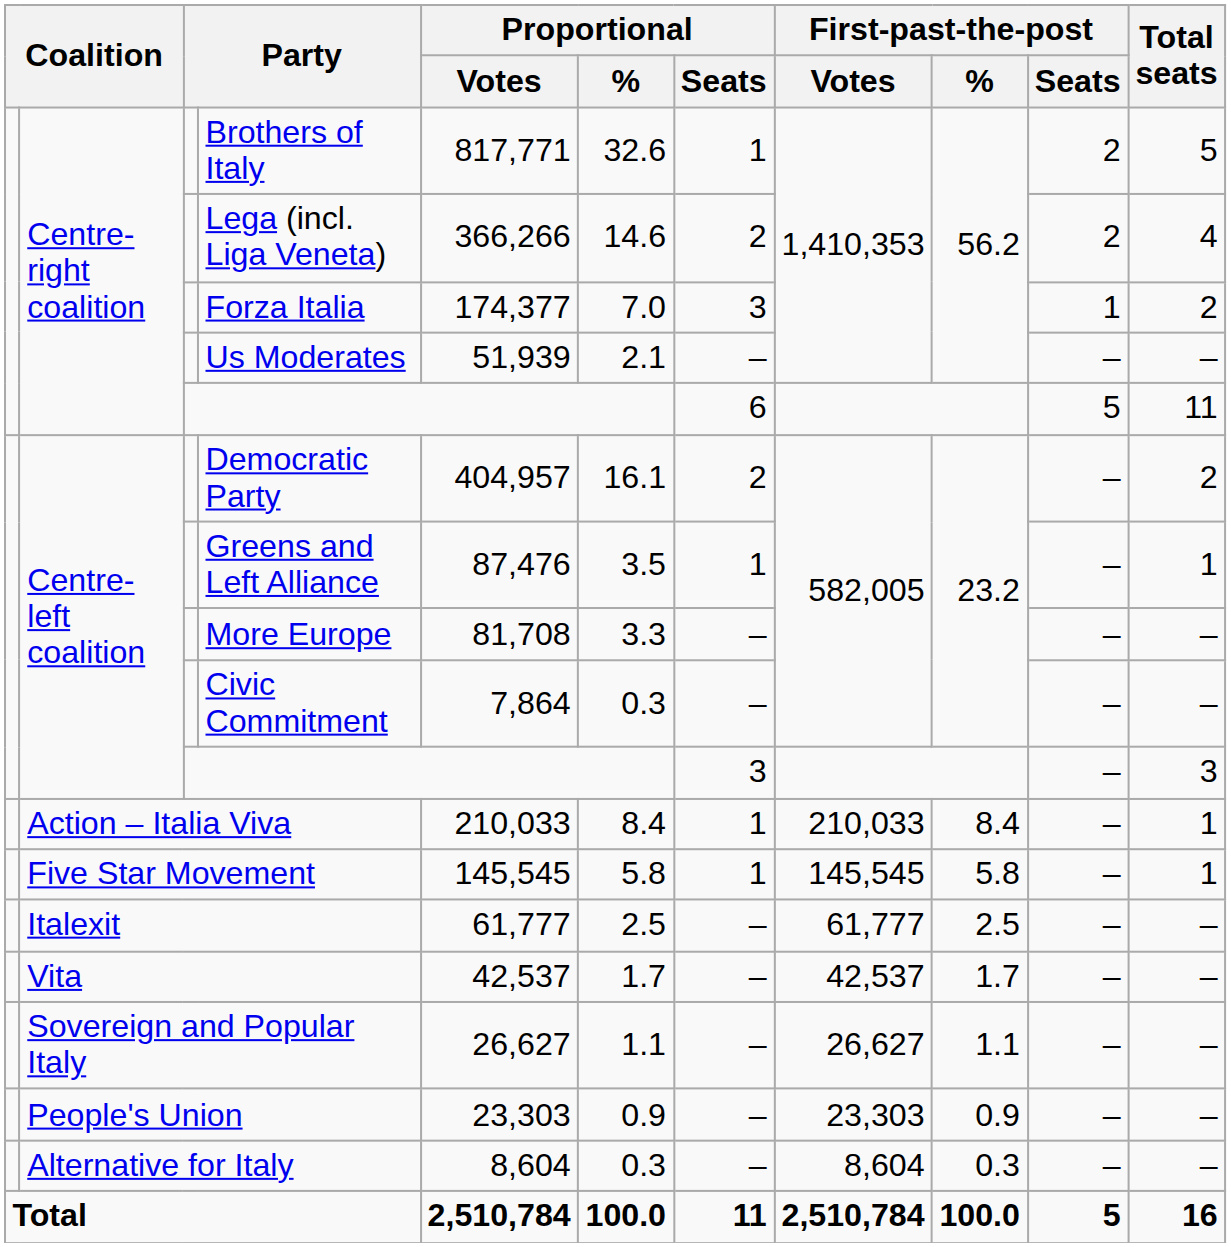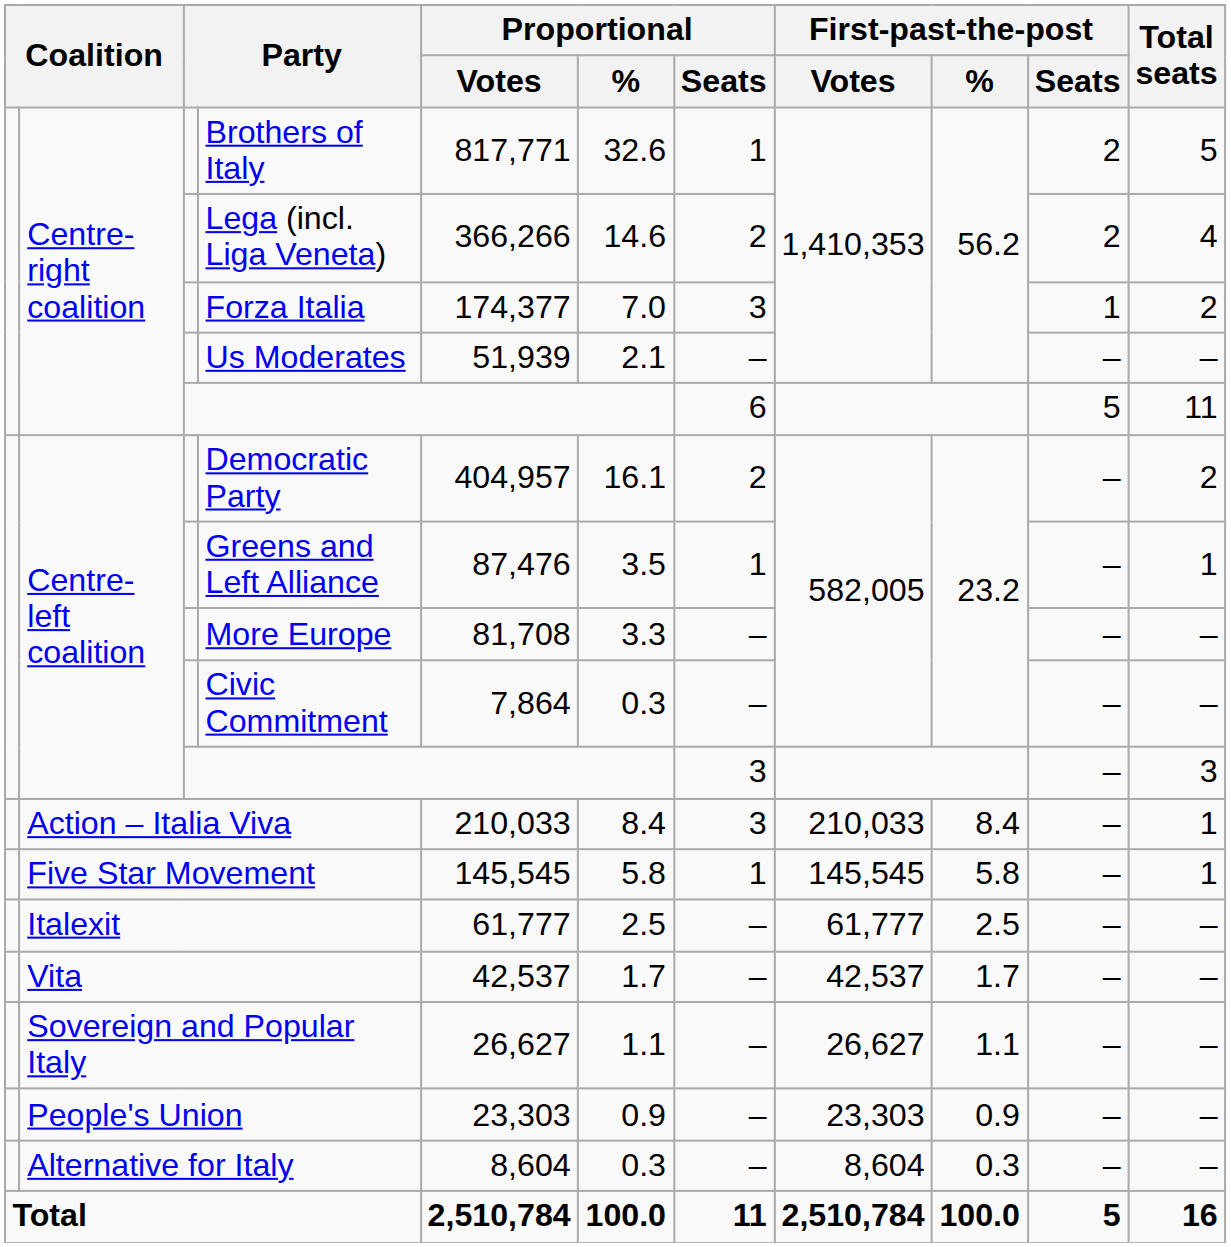(758, 822) 1 -> (758, 822) 3
